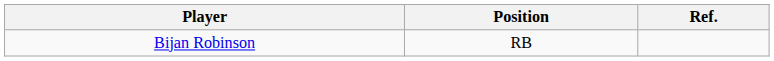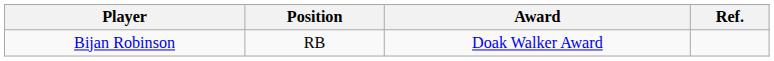+ column: (537, 17)
